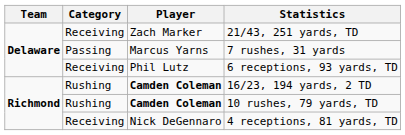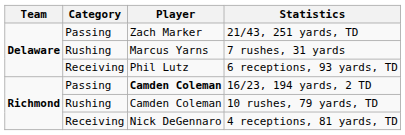(95, 32) Receiving -> (88, 32) Passing
(88, 50) Passing -> (88, 50) Rushing
(88, 85) Rushing -> (88, 85) Passing
(176, 103) bold -> (176, 103) normal
